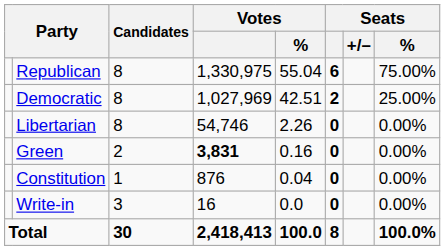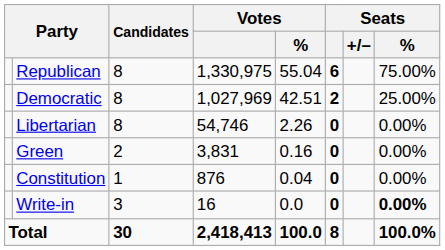(218, 152) bold -> (218, 152) normal
(403, 205) normal -> (403, 205) bold
